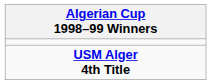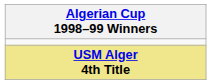(106, 62) no background -> (106, 62) khaki background
